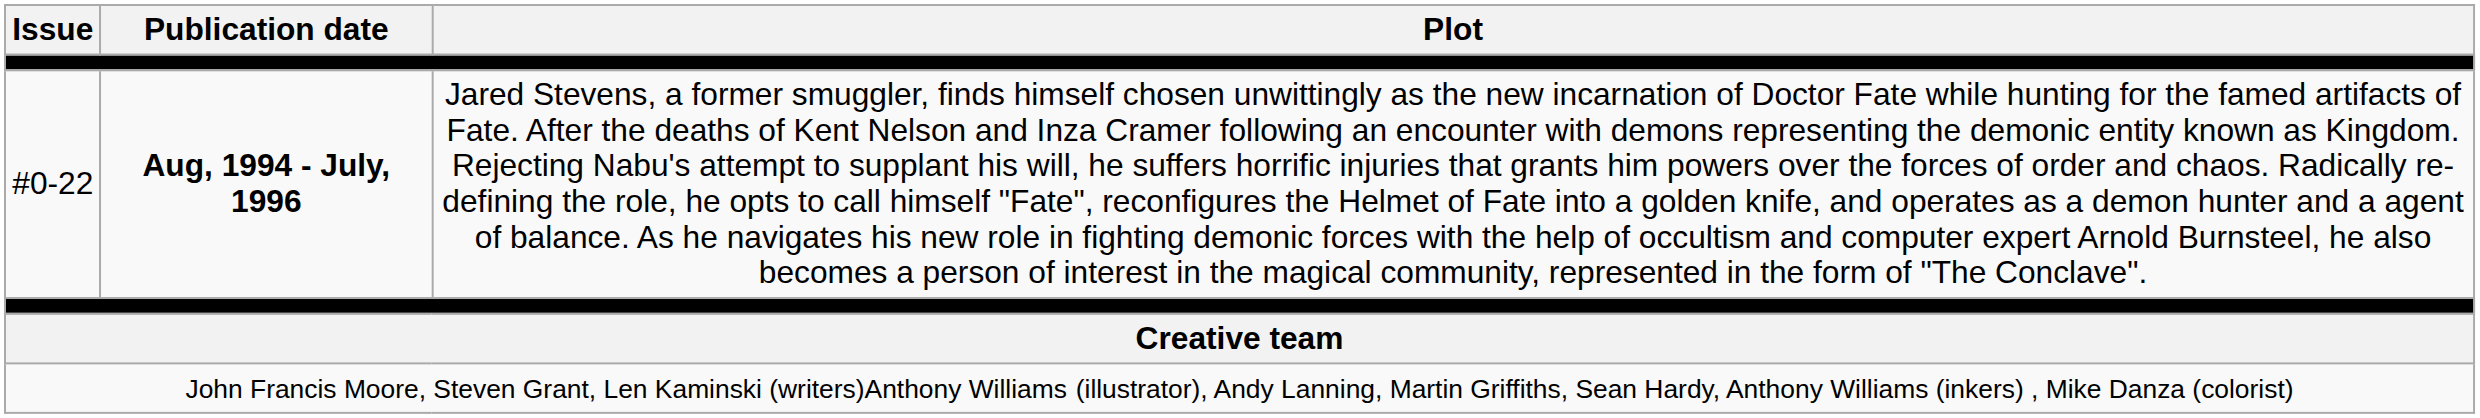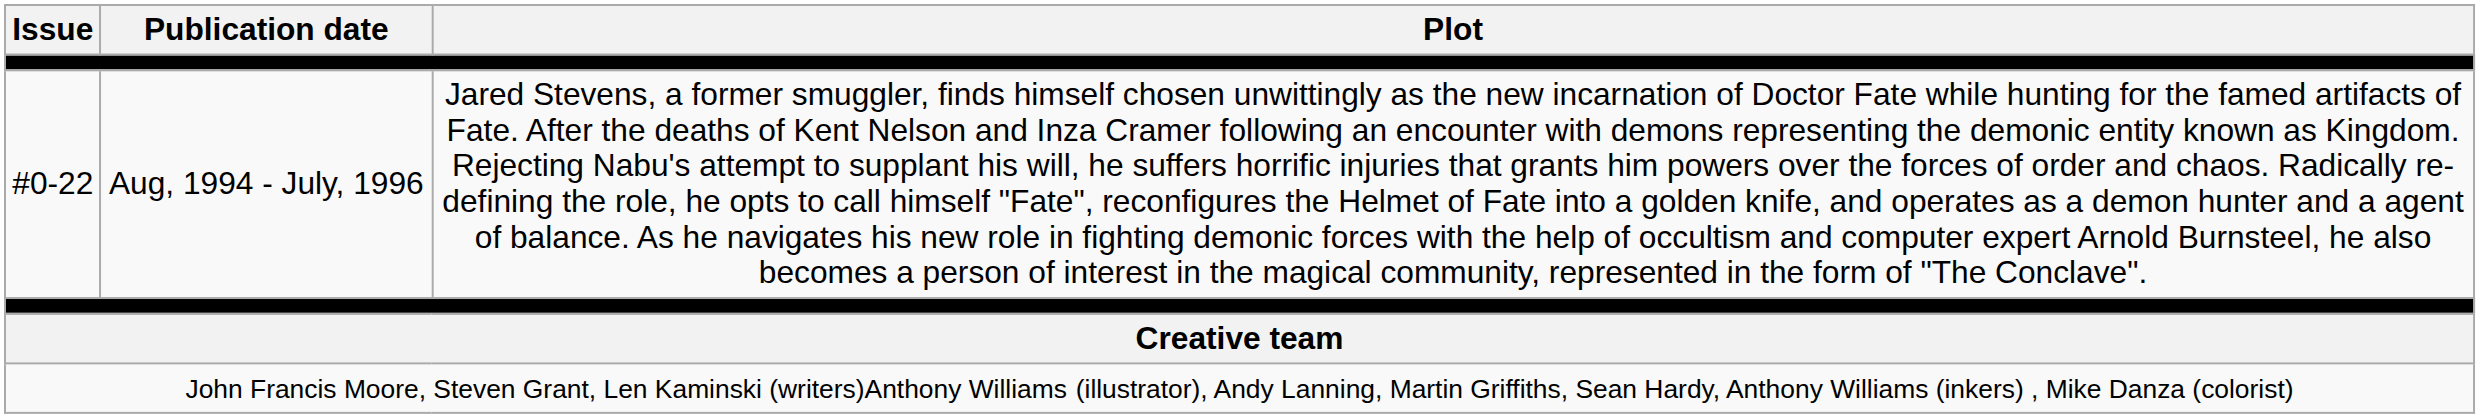(266, 183) bold -> (266, 183) normal
